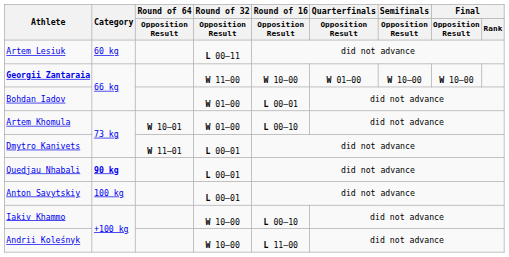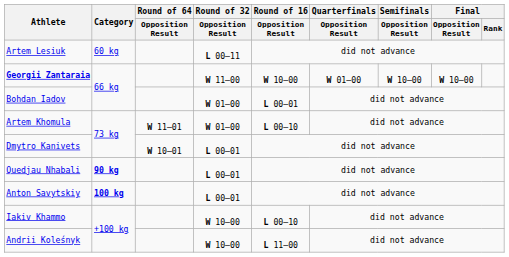(164, 127) W 10–01 -> (164, 127) W 11–01
(164, 151) W 11–01 -> (164, 151) W 10–01
(109, 193) normal -> (109, 193) bold
